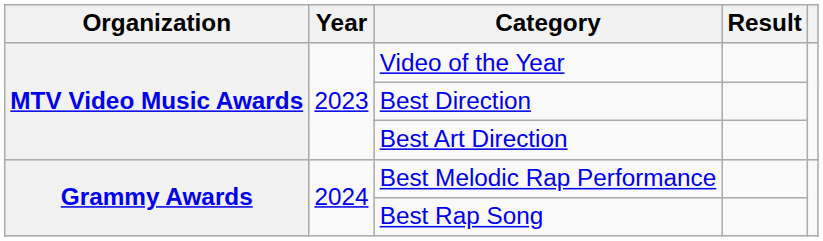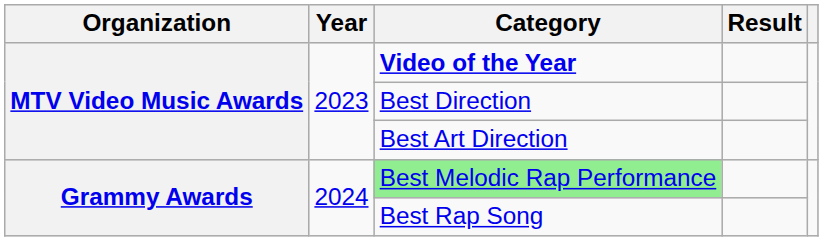(472, 62) normal -> (478, 62) bold
(548, 178) no background -> (548, 178) lightgreen background
